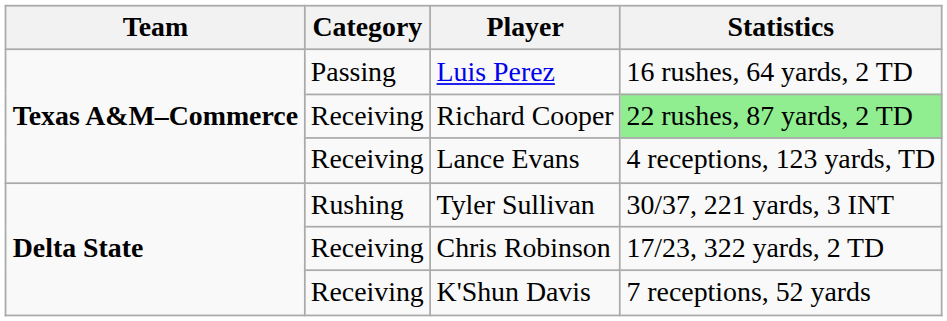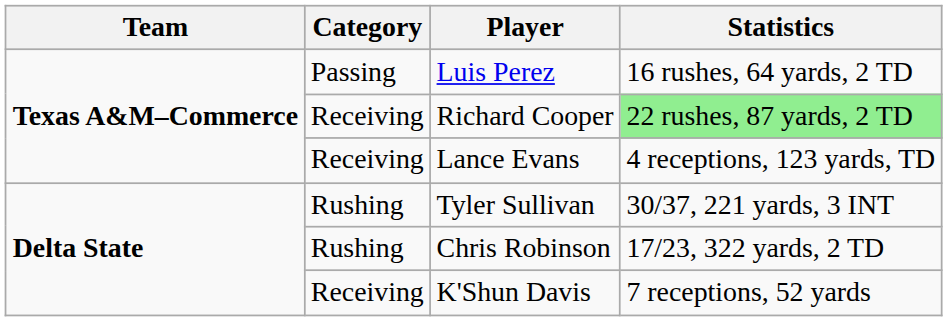(367, 248) Receiving -> (357, 248) Rushing
